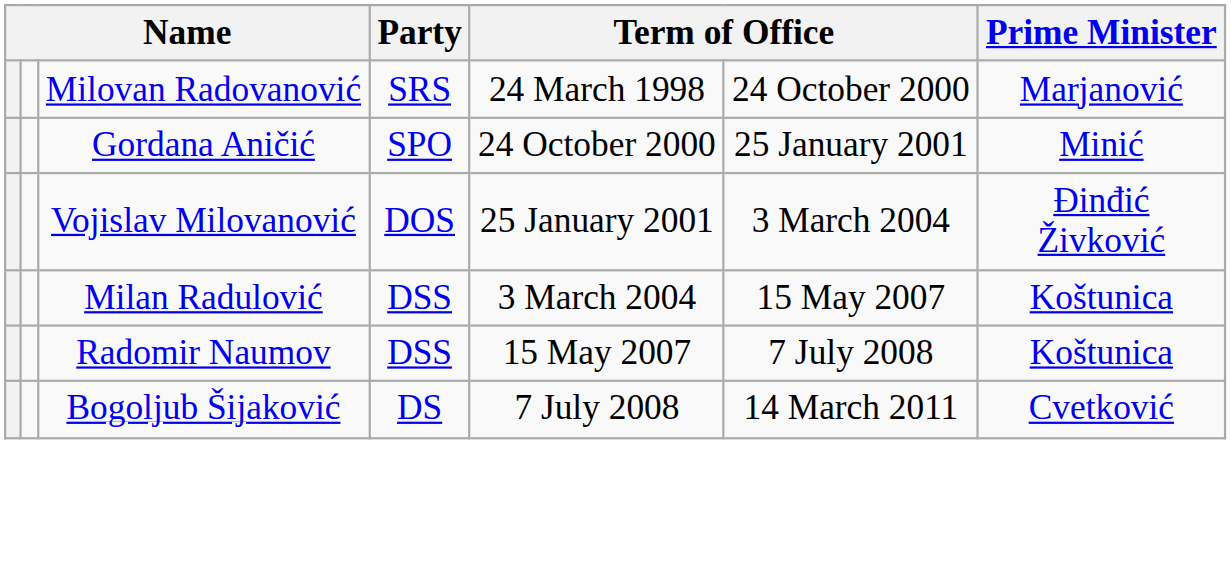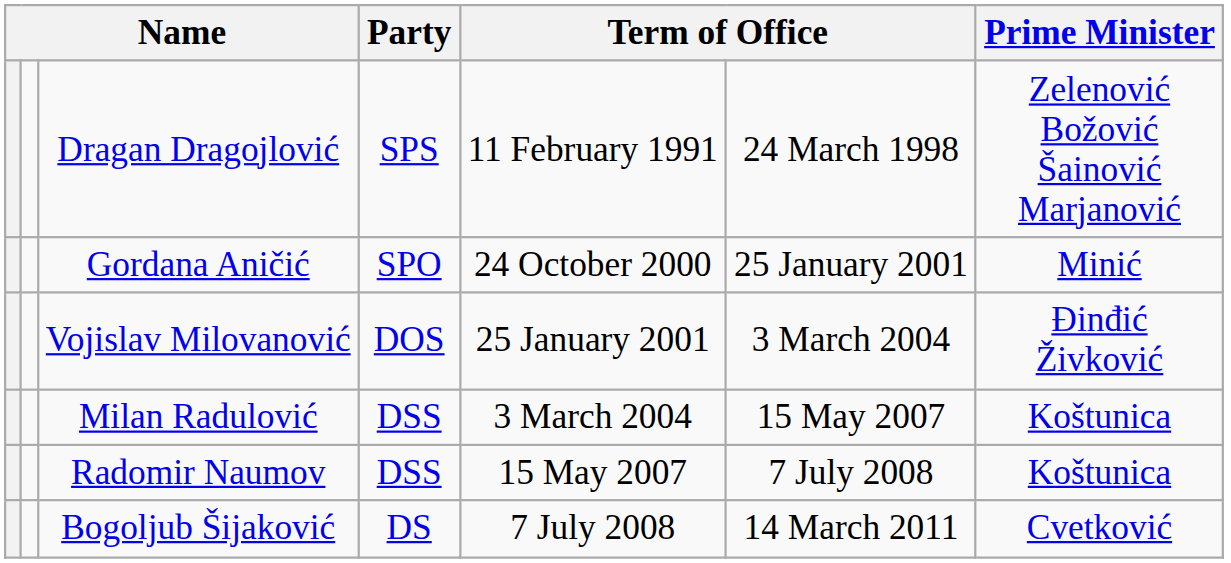+ row: (198, 148)
- row: (203, 88)
